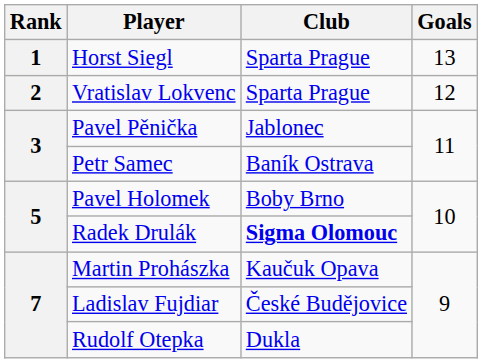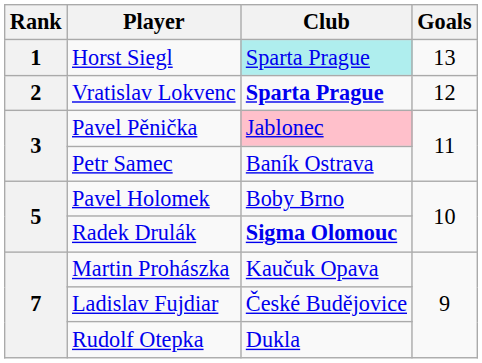(308, 57) no background -> (308, 57) paleturquoise background
(308, 92) normal -> (315, 92) bold
(285, 127) no background -> (285, 127) pink background
